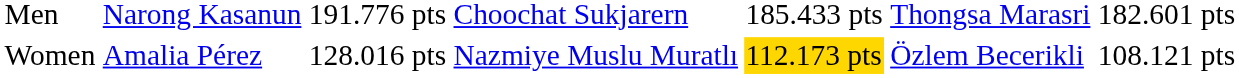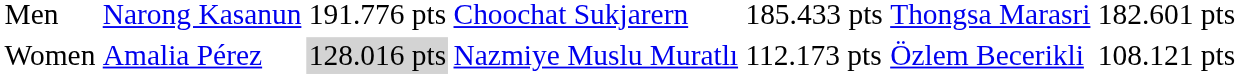(377, 55) no background -> (377, 55) lightgrey background
(814, 55) gold background -> (814, 55) no background
